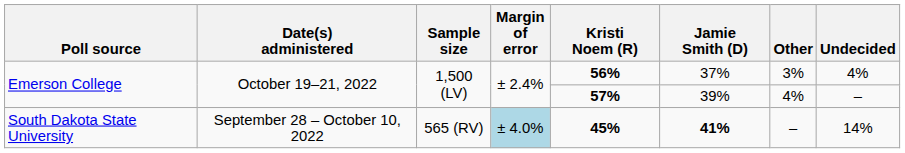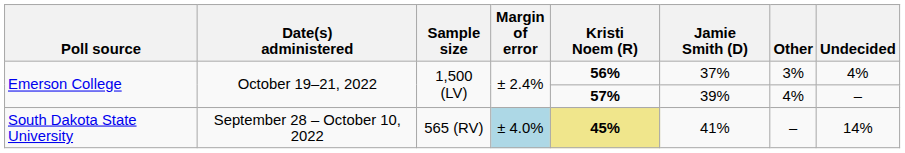(605, 128) no background -> (605, 128) khaki background
(715, 128) bold -> (715, 128) normal
